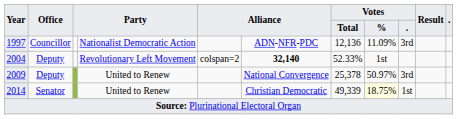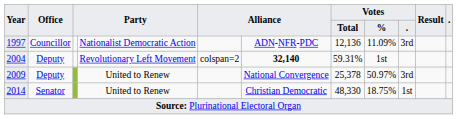(348, 59) 52.33% -> (348, 59) 59.31%
(348, 91) 49,339 -> (348, 91) 48,330
(381, 91) lightyellow background -> (381, 91) no background
